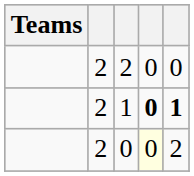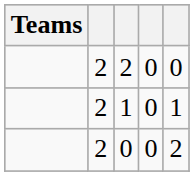(151, 107) bold -> (151, 107) normal
(176, 107) bold -> (176, 107) normal
(151, 149) lightyellow background -> (151, 149) no background
